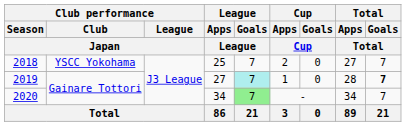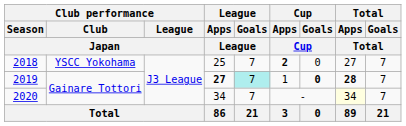(285, 63) normal -> (285, 63) bold
(219, 80) normal -> (219, 80) bold
(318, 80) normal -> (318, 80) bold
(350, 80) normal -> (350, 80) bold
(383, 80) bold -> (383, 80) normal
(252, 96) lightgreen background -> (252, 96) no background
(350, 96) no background -> (350, 96) lightyellow background
